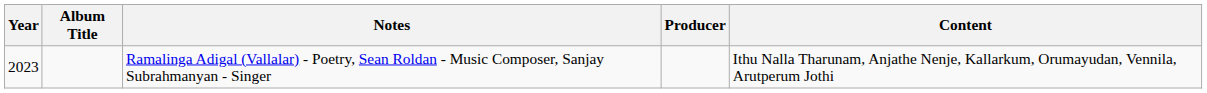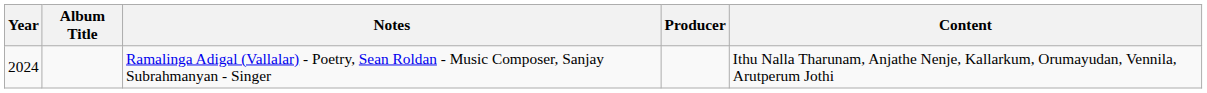(23, 66) 2023 -> (23, 66) 2024
